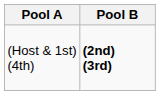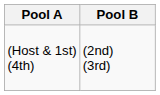(99, 57) bold -> (98, 57) normal
